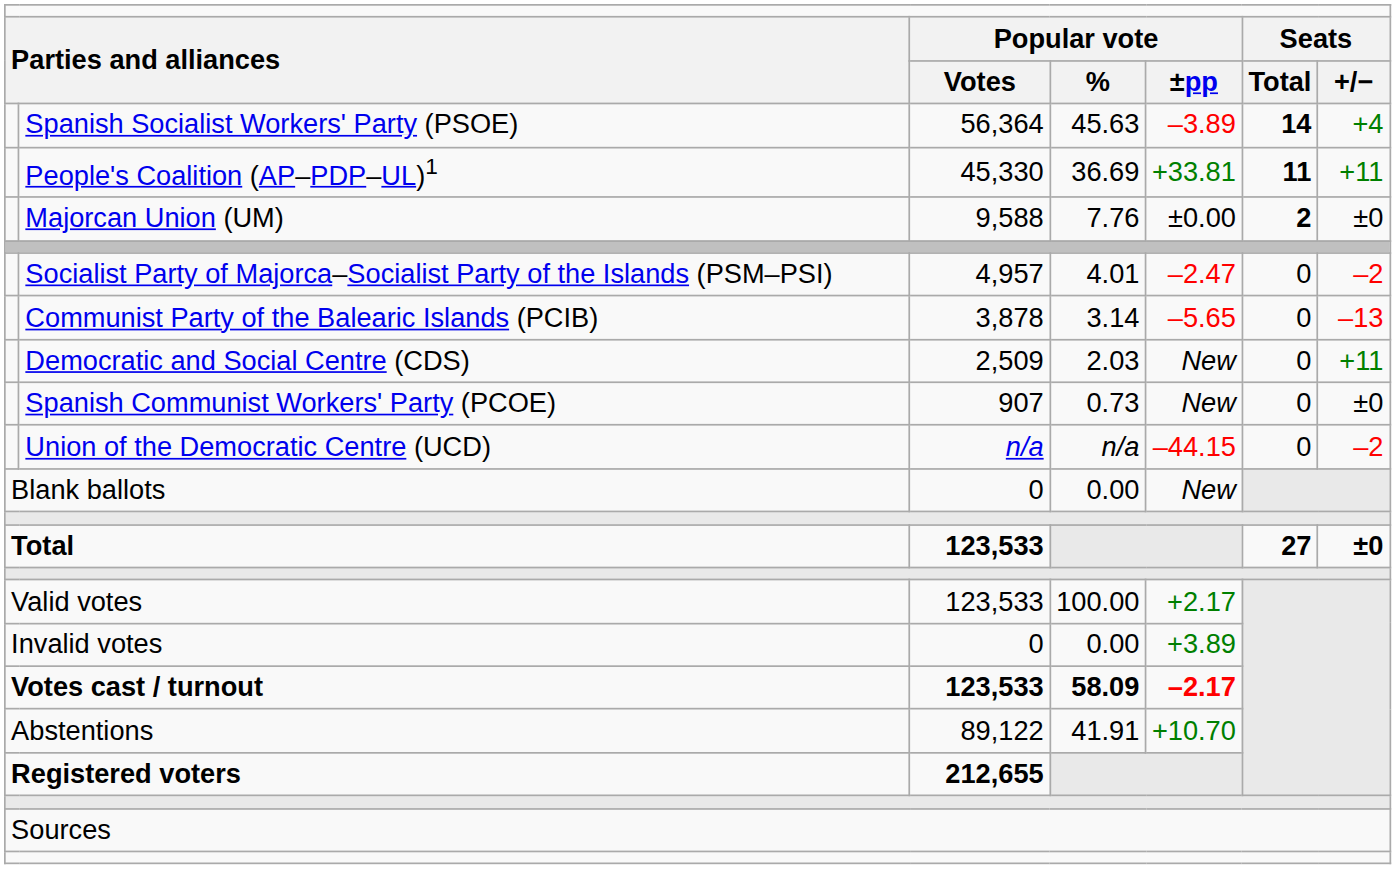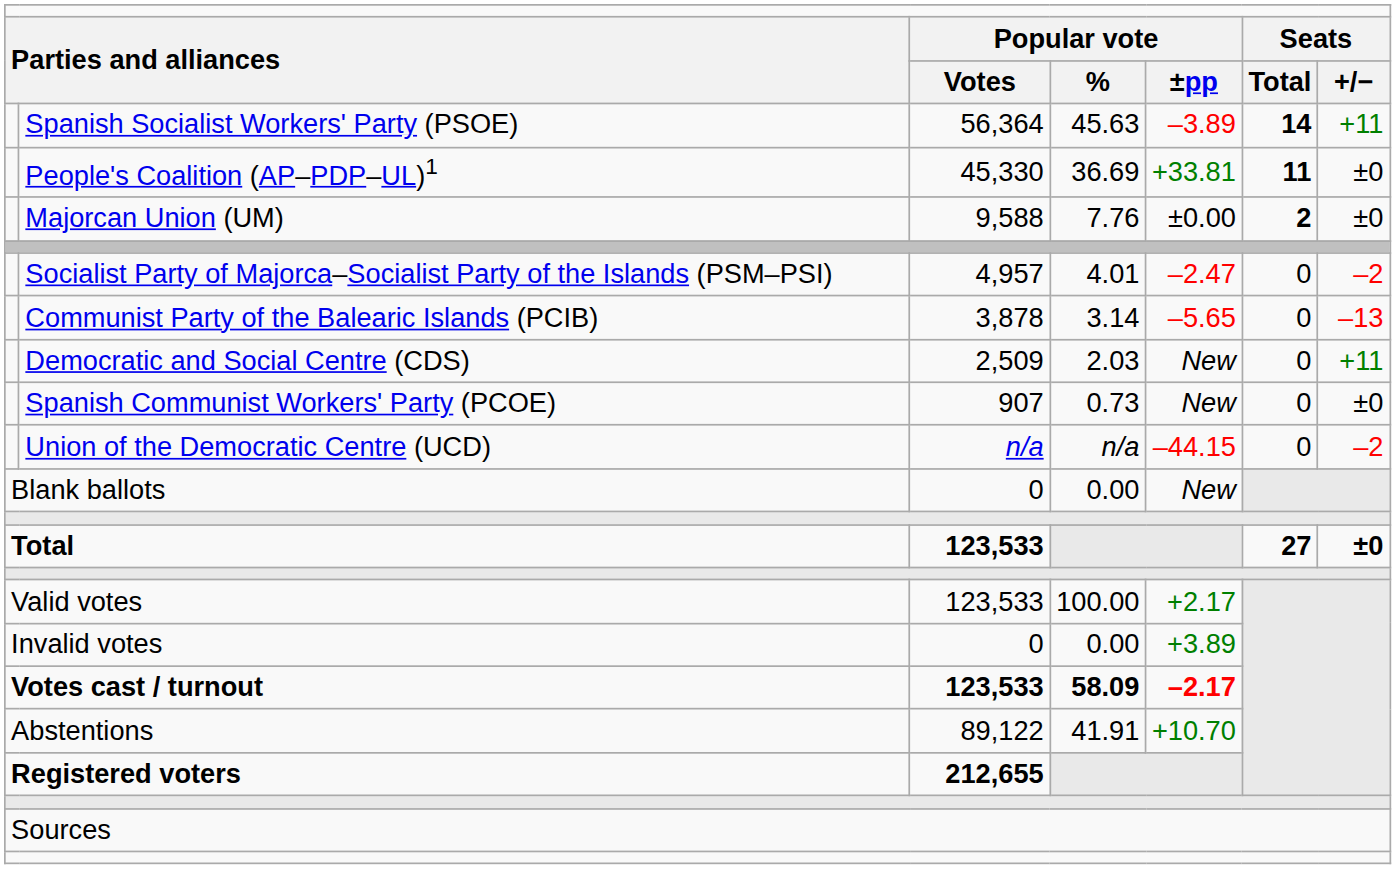(1368, 124) +4 -> (1361, 124) +11
(1361, 171) +11 -> (1368, 171) ±0
